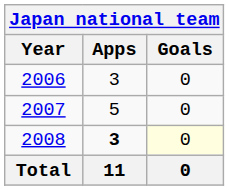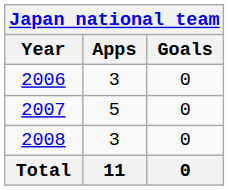(114, 140) bold -> (114, 140) normal
(185, 140) lightyellow background -> (185, 140) no background
